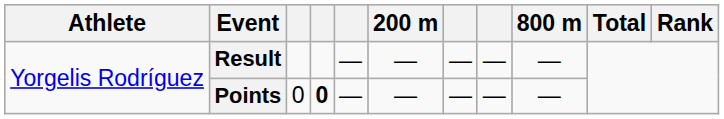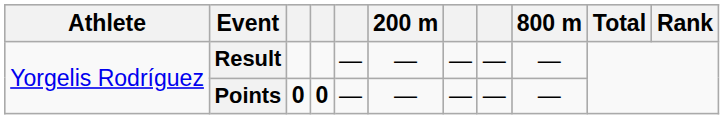(298, 96) normal -> (298, 96) bold
